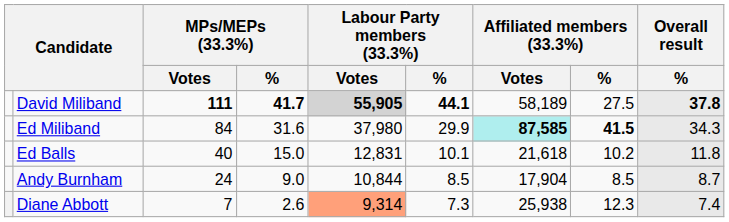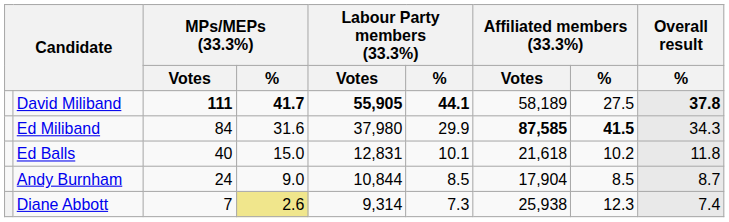(378, 104) lightgrey background -> (378, 104) no background
(543, 129) paleturquoise background -> (543, 129) no background
(293, 205) no background -> (293, 205) khaki background
(382, 205) lightsalmon background -> (382, 205) no background
